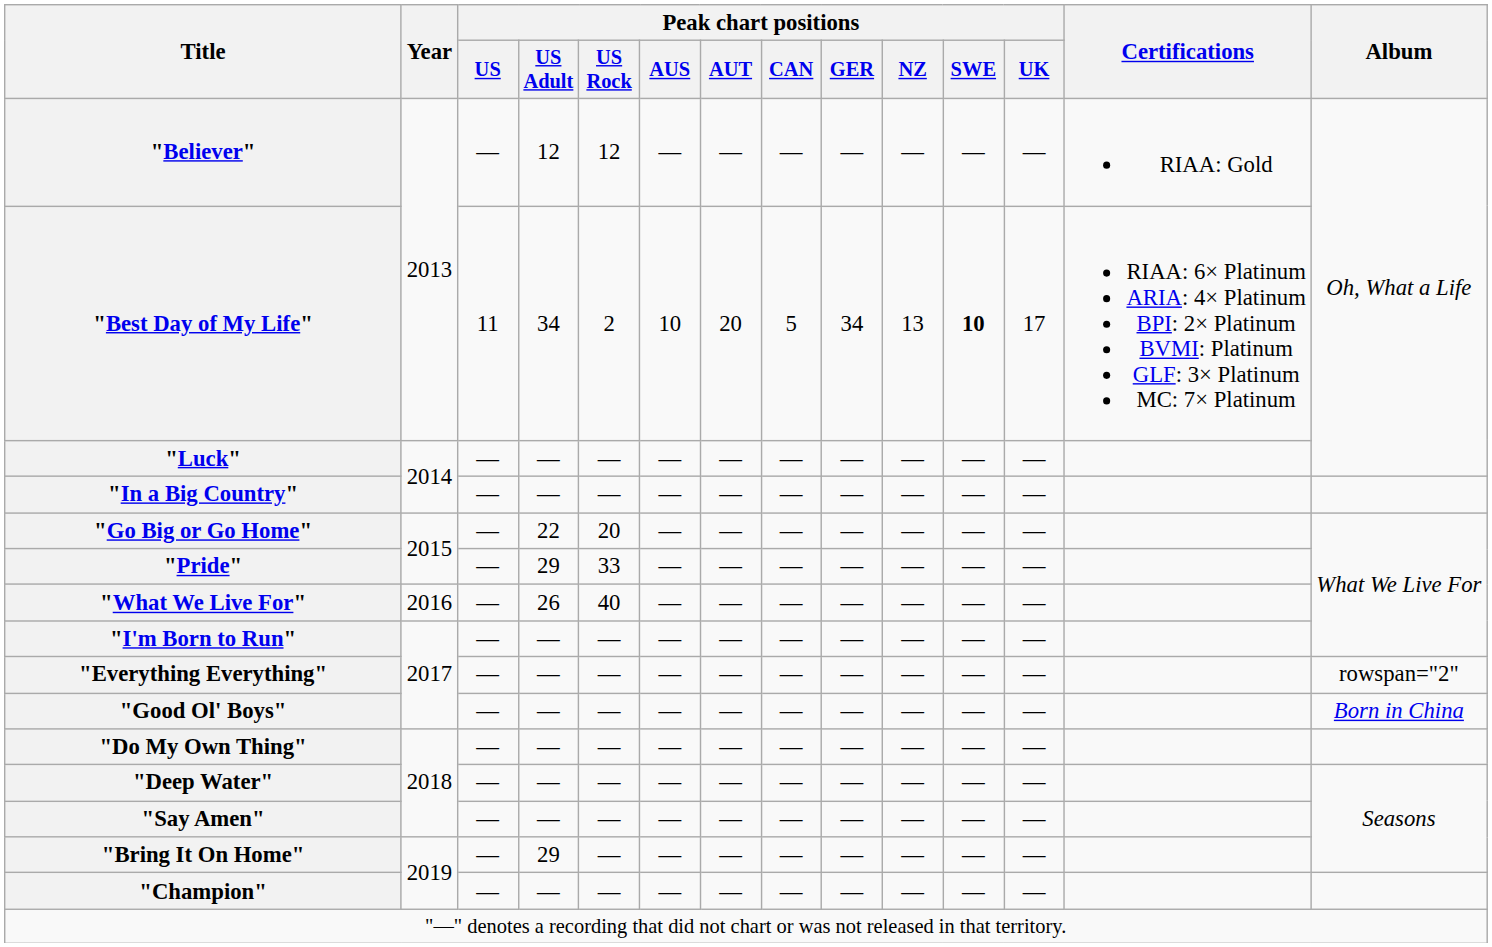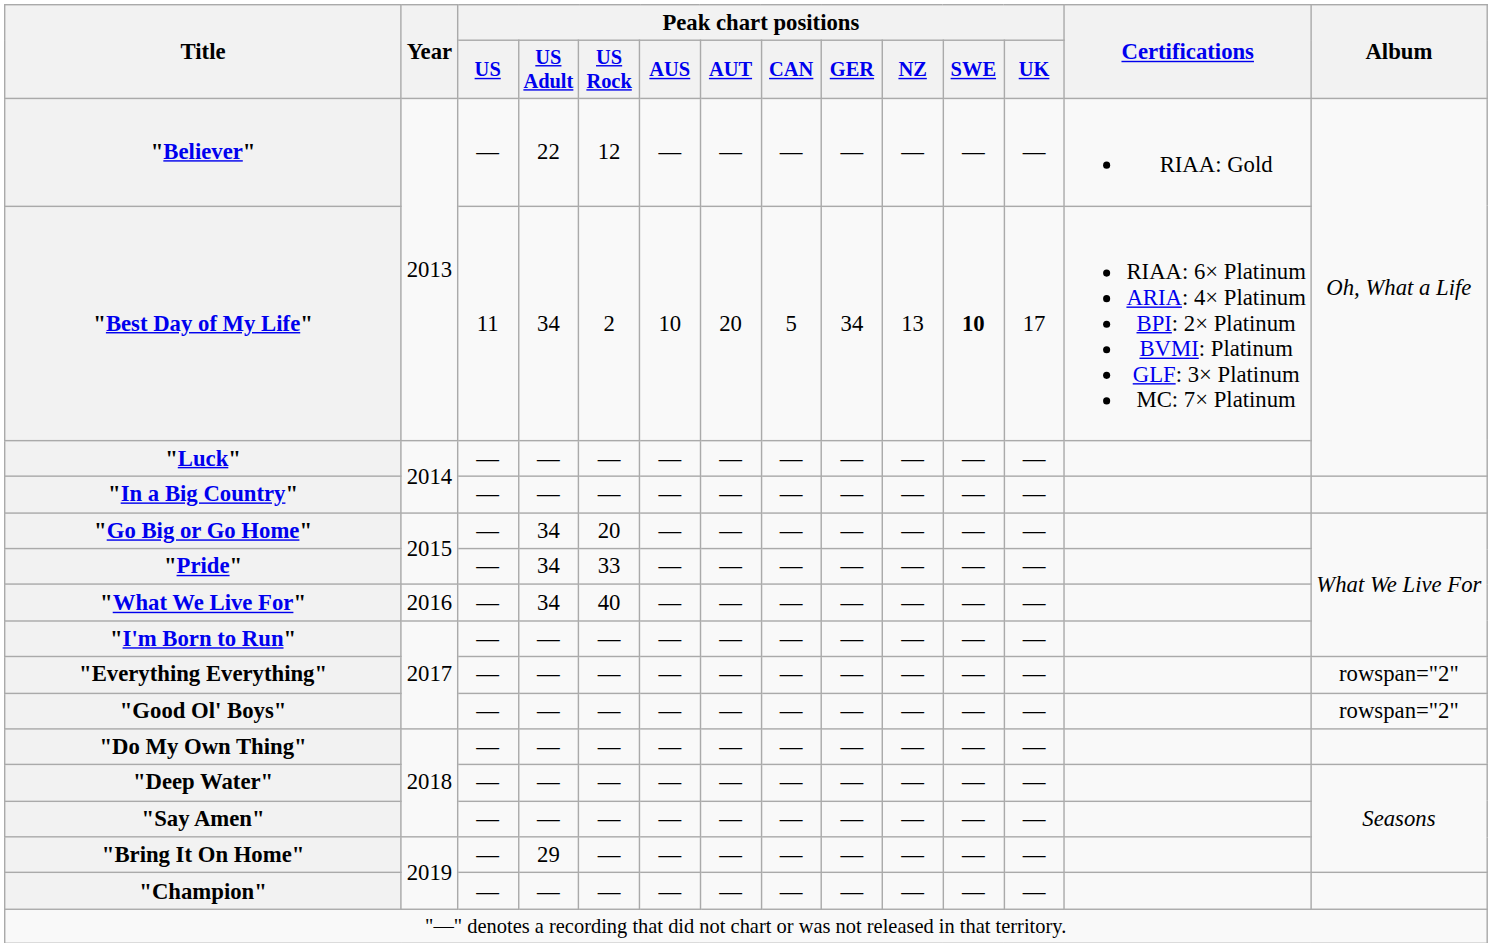(548, 151) 12 -> (548, 151) 22
(548, 530) 22 -> (548, 530) 34
(548, 566) 29 -> (548, 566) 34
(548, 602) 26 -> (548, 602) 34
(1399, 710) Born in China -> (1399, 710) rowspan="2"
